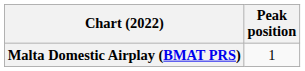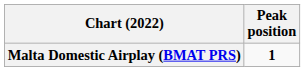(272, 54) normal -> (272, 54) bold
